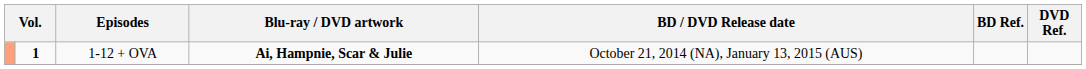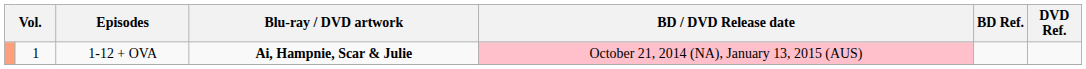(36, 53) bold -> (36, 53) normal
(726, 53) no background -> (726, 53) pink background
